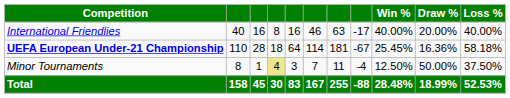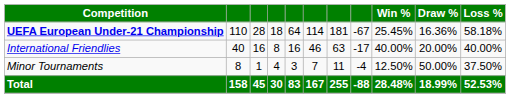rows swapped: (115, 48) <-> (64, 31)
(277, 66) khaki background -> (277, 66) no background
